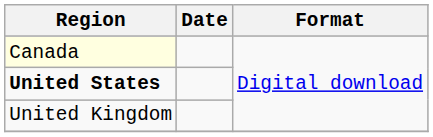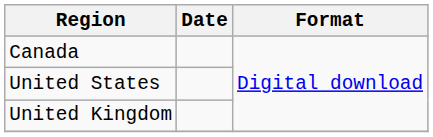(44, 52) lightyellow background -> (44, 52) no background
(85, 84) bold -> (85, 84) normal
